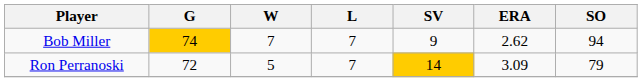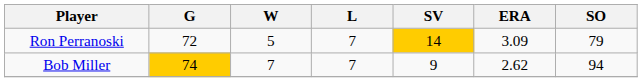rows swapped: (77, 64) <-> (77, 40)
